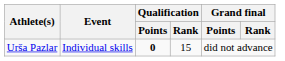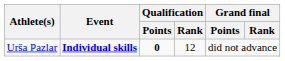(98, 47) normal -> (100, 47) bold
(186, 47) 15 -> (190, 47) 12
